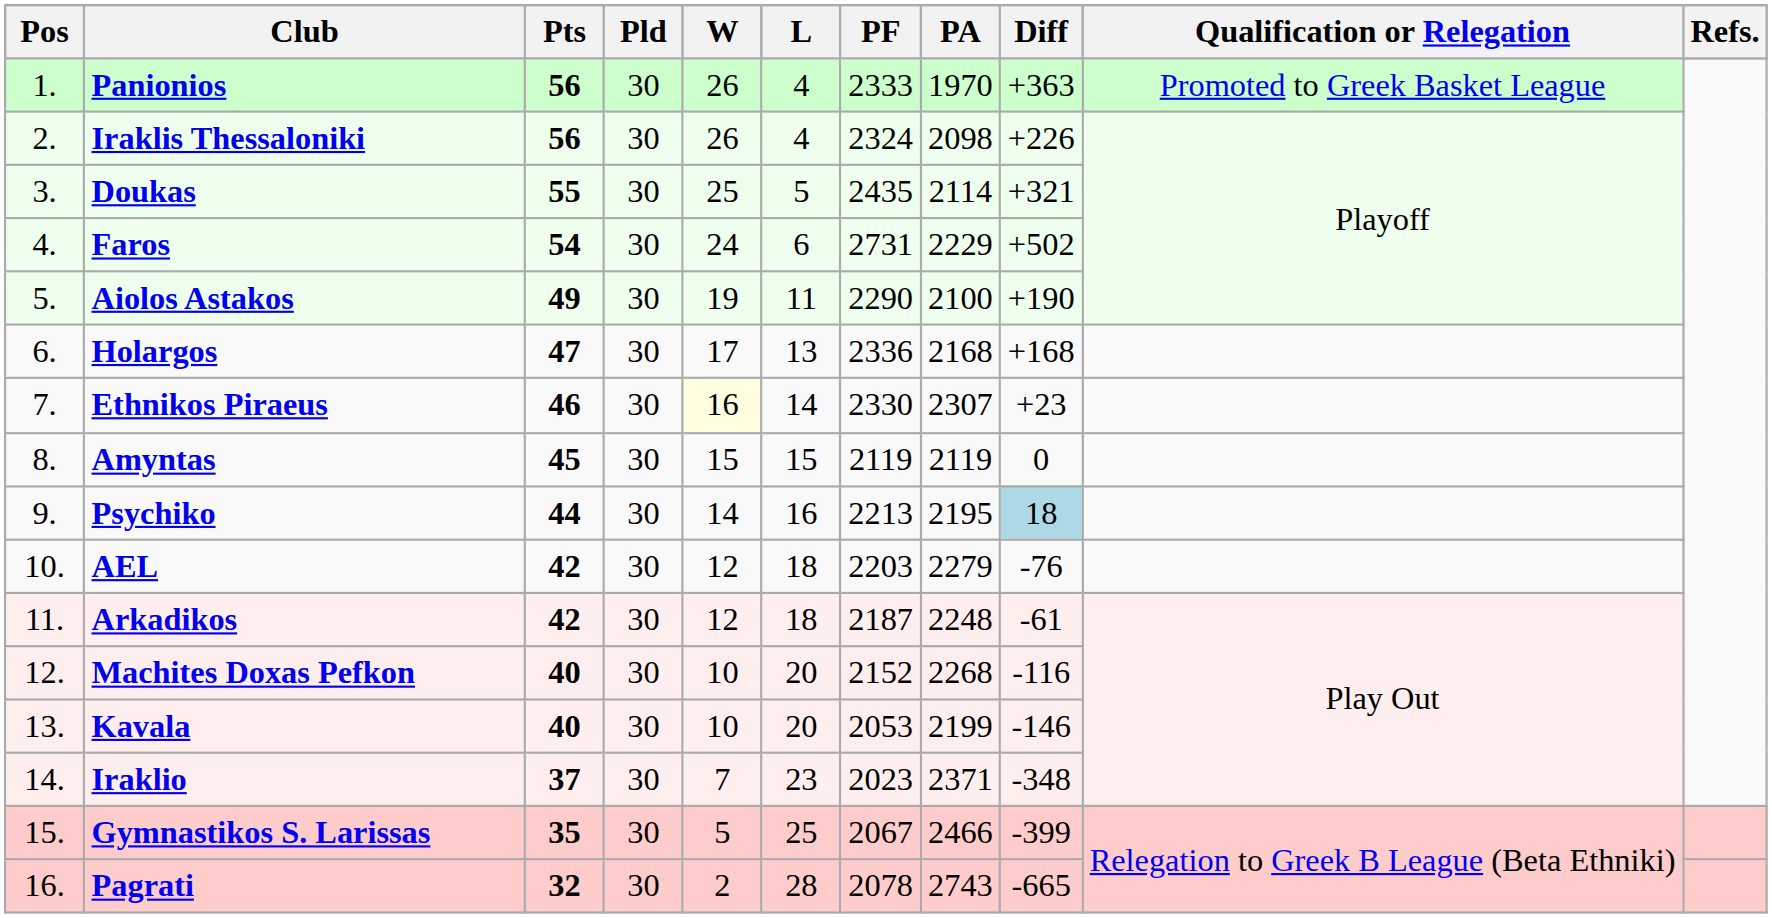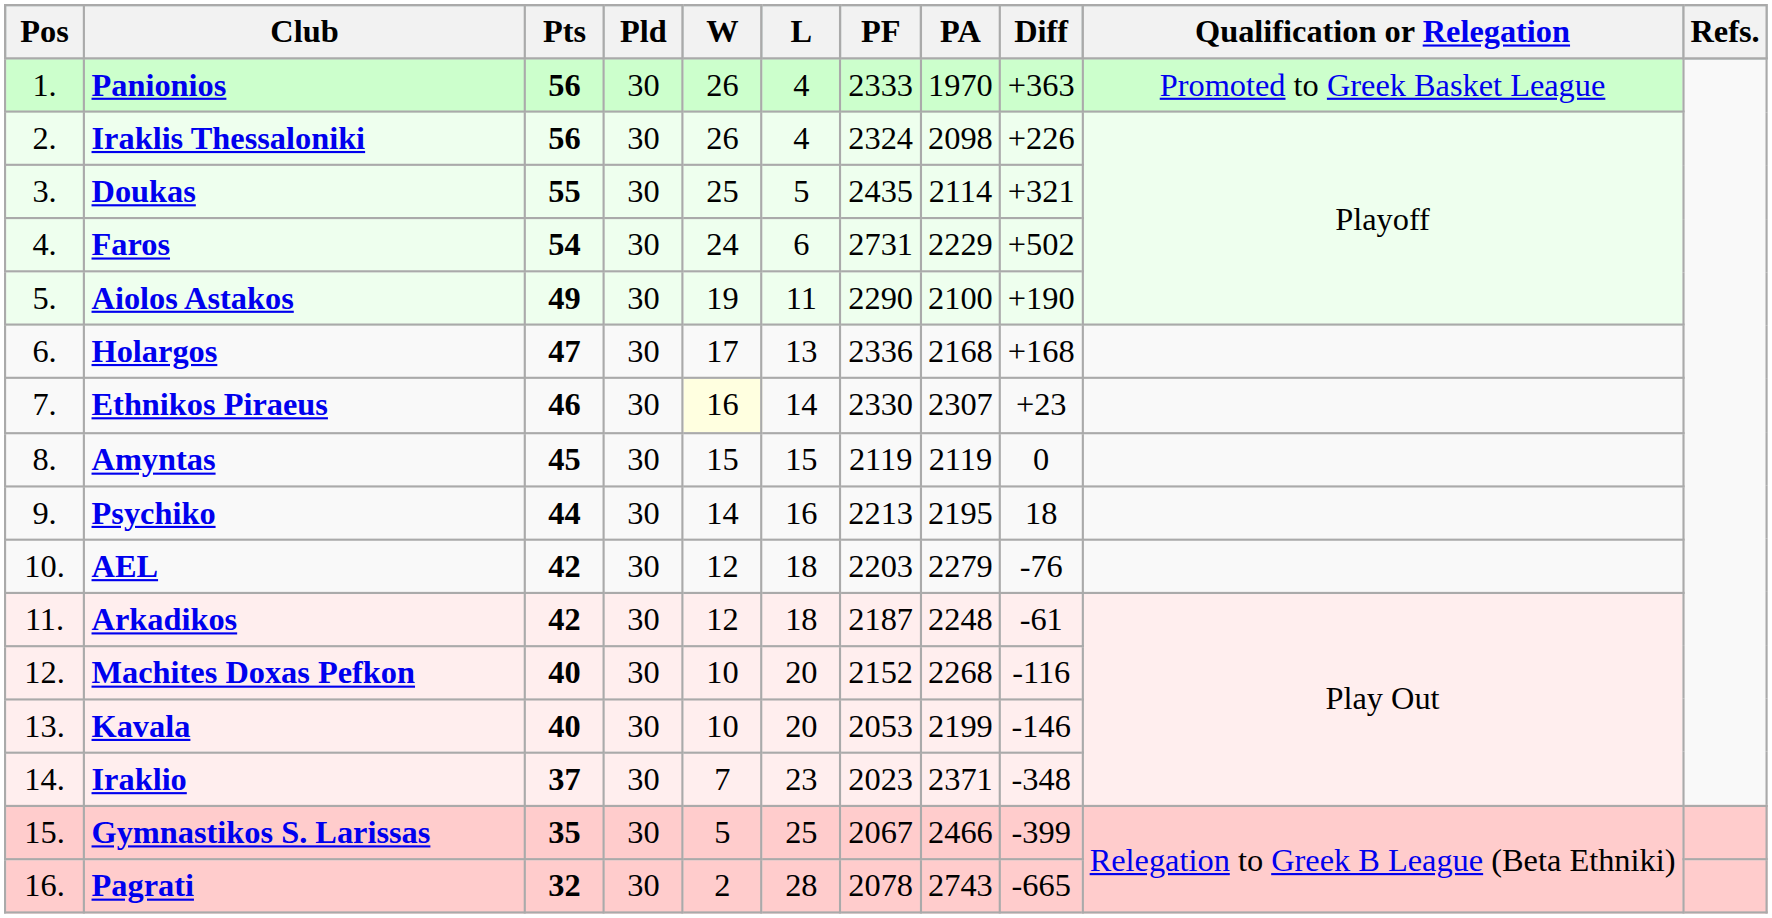(1041, 511) lightblue background -> (1041, 511) no background
